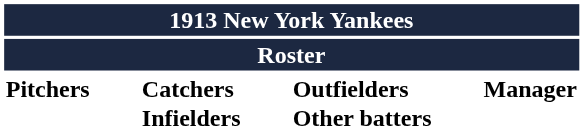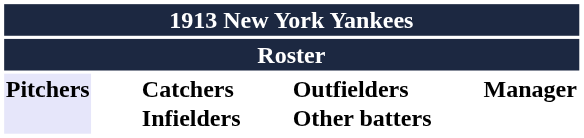(48, 89) no background -> (48, 89) lavender background
